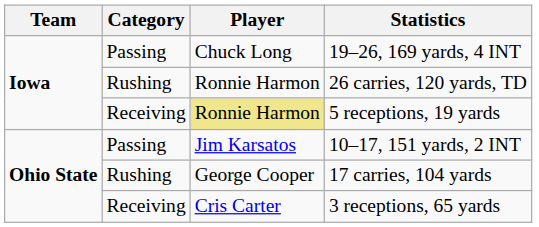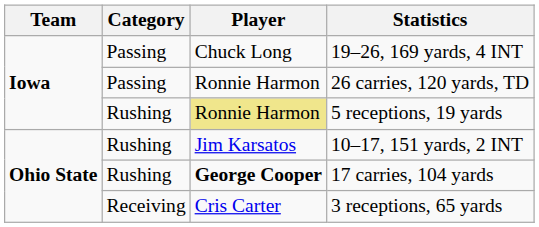(139, 82) Rushing -> (136, 82) Passing
(146, 113) Receiving -> (139, 113) Rushing
(136, 144) Passing -> (139, 144) Rushing
(254, 175) normal -> (258, 175) bold
